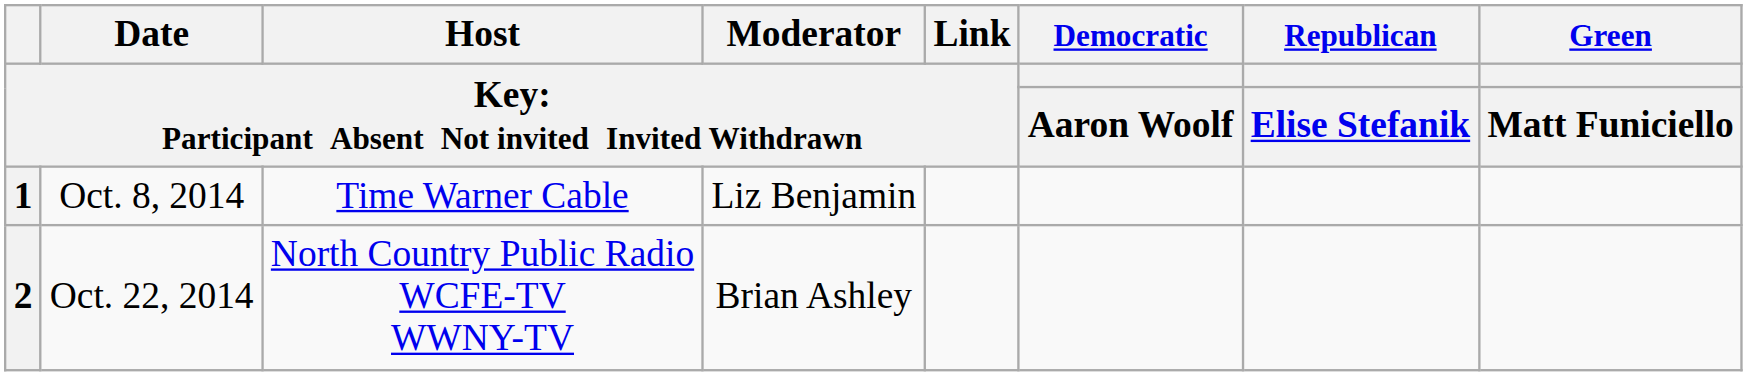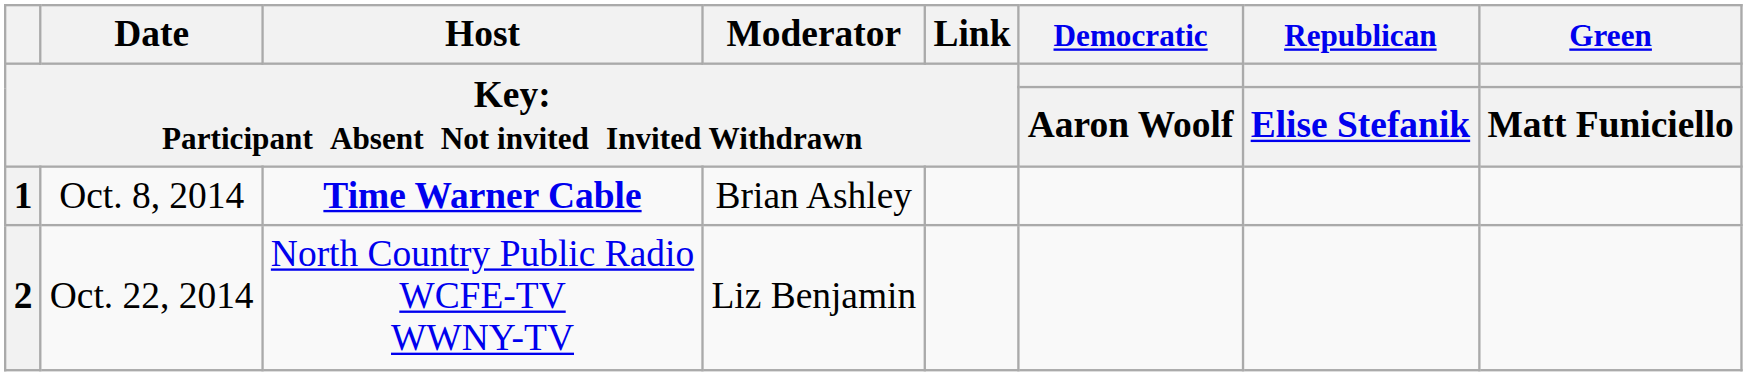(483, 195) normal -> (482, 195) bold
(814, 195) Liz Benjamin -> (814, 195) Brian Ashley
(814, 296) Brian Ashley -> (814, 296) Liz Benjamin
